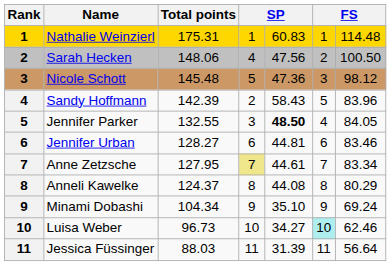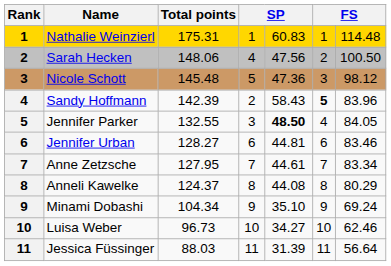(324, 100) normal -> (324, 100) bold
(252, 164) khaki background -> (252, 164) no background
(324, 228) paleturquoise background -> (324, 228) no background
